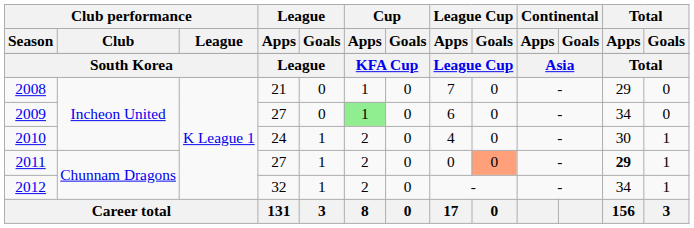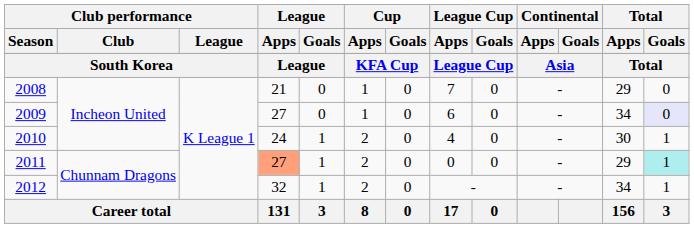(365, 114) lightgreen background -> (365, 114) no background
(666, 114) no background -> (666, 114) lavender background
(279, 162) no background -> (279, 162) lightsalmon background
(494, 162) lightsalmon background -> (494, 162) no background
(623, 162) bold -> (623, 162) normal
(666, 162) no background -> (666, 162) paleturquoise background
